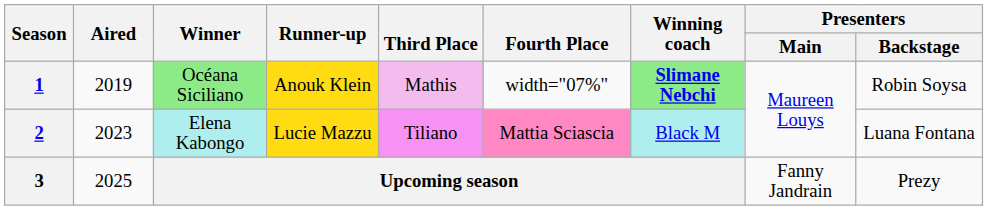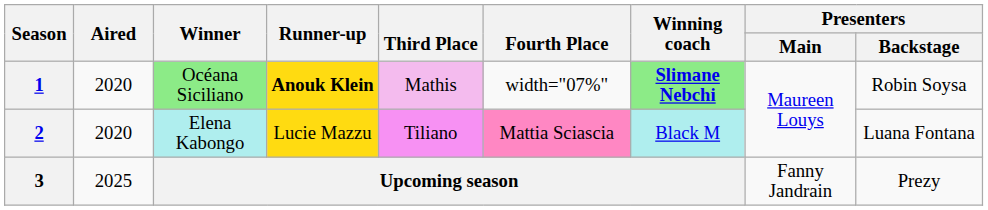(113, 85) 2019 -> (113, 85) 2020
(323, 85) normal -> (323, 85) bold
(113, 133) 2023 -> (113, 133) 2020
